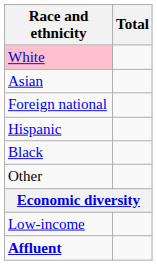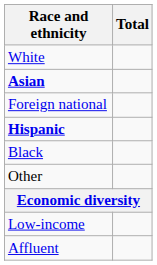(26, 57) pink background -> (26, 57) no background
(25, 81) normal -> (26, 81) bold
(35, 128) normal -> (36, 128) bold
(35, 248) bold -> (33, 248) normal
